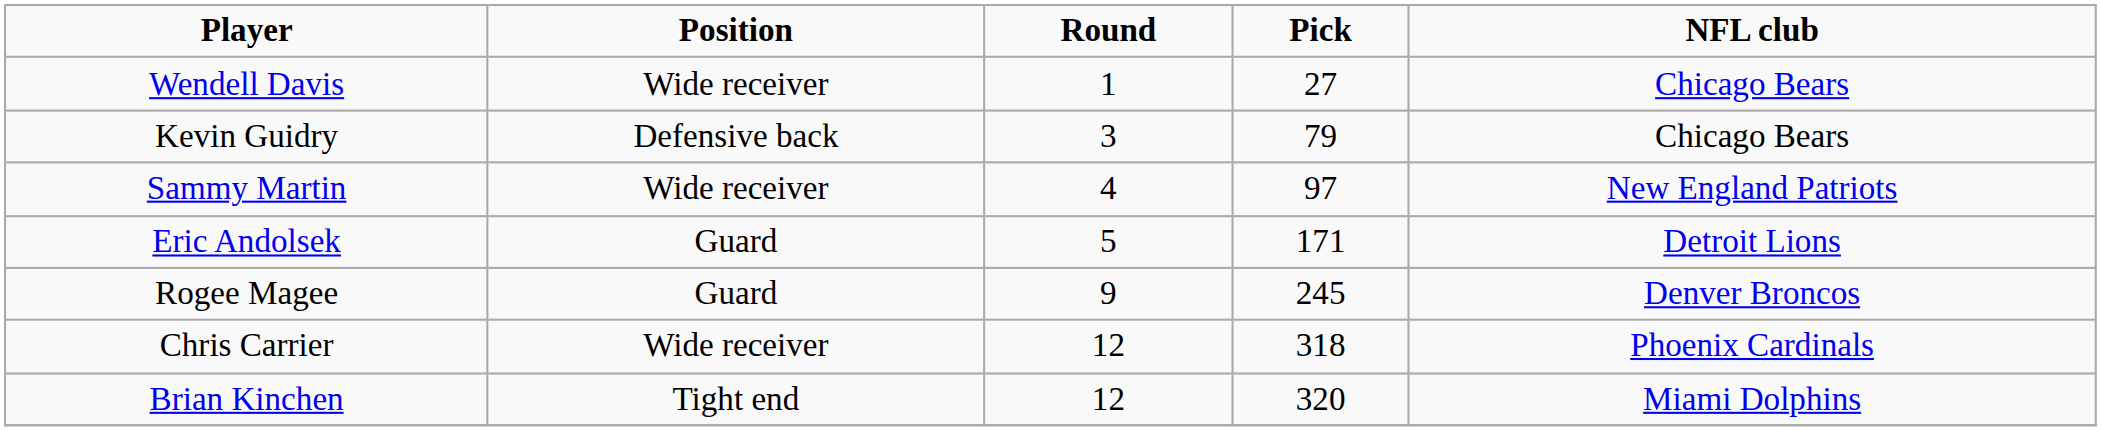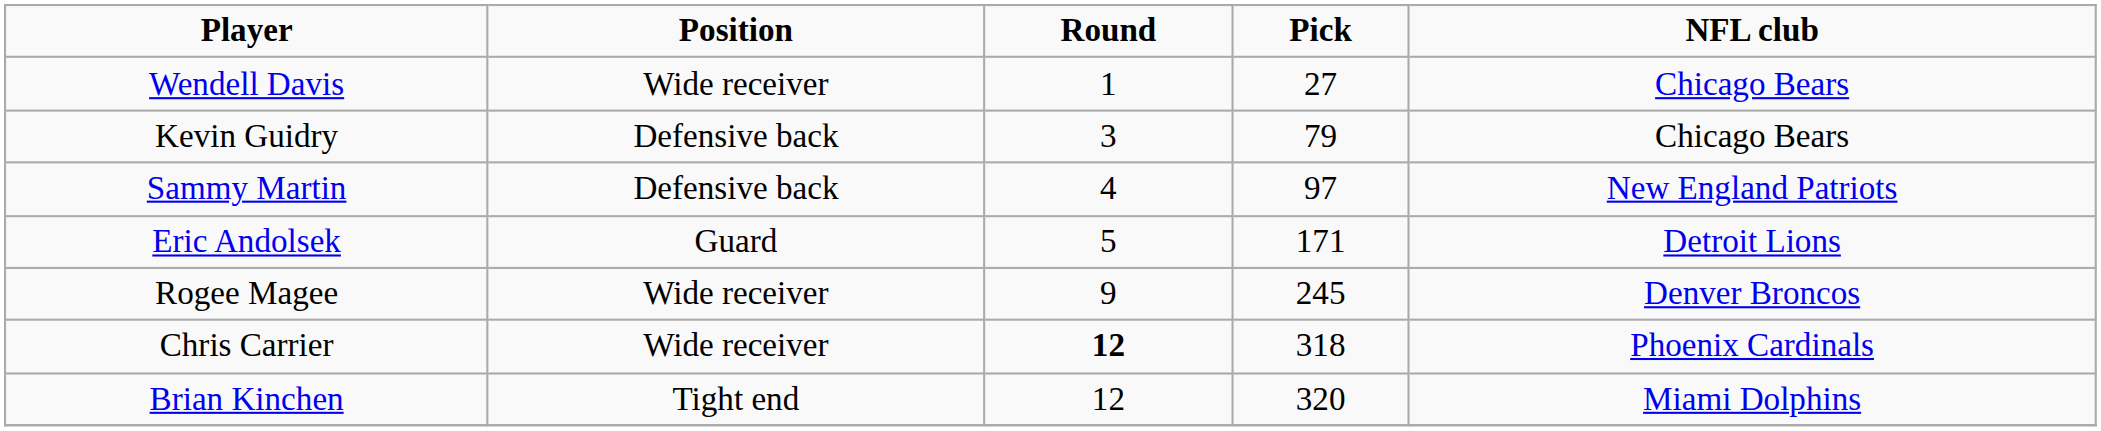(736, 188) Wide receiver -> (736, 188) Defensive back
(736, 293) Guard -> (736, 293) Wide receiver
(1108, 345) normal -> (1108, 345) bold
